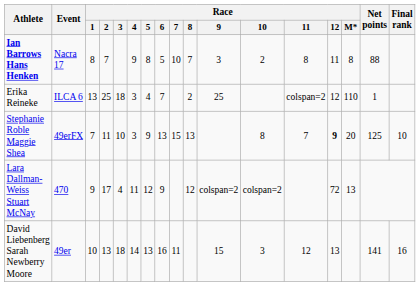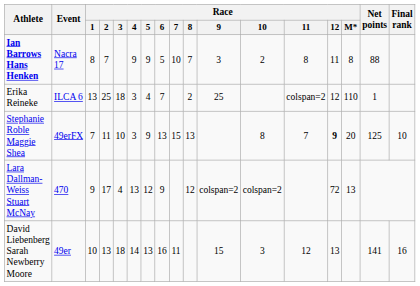(148, 60) 8 -> (148, 60) 9
(134, 191) 11 -> (134, 191) 13
